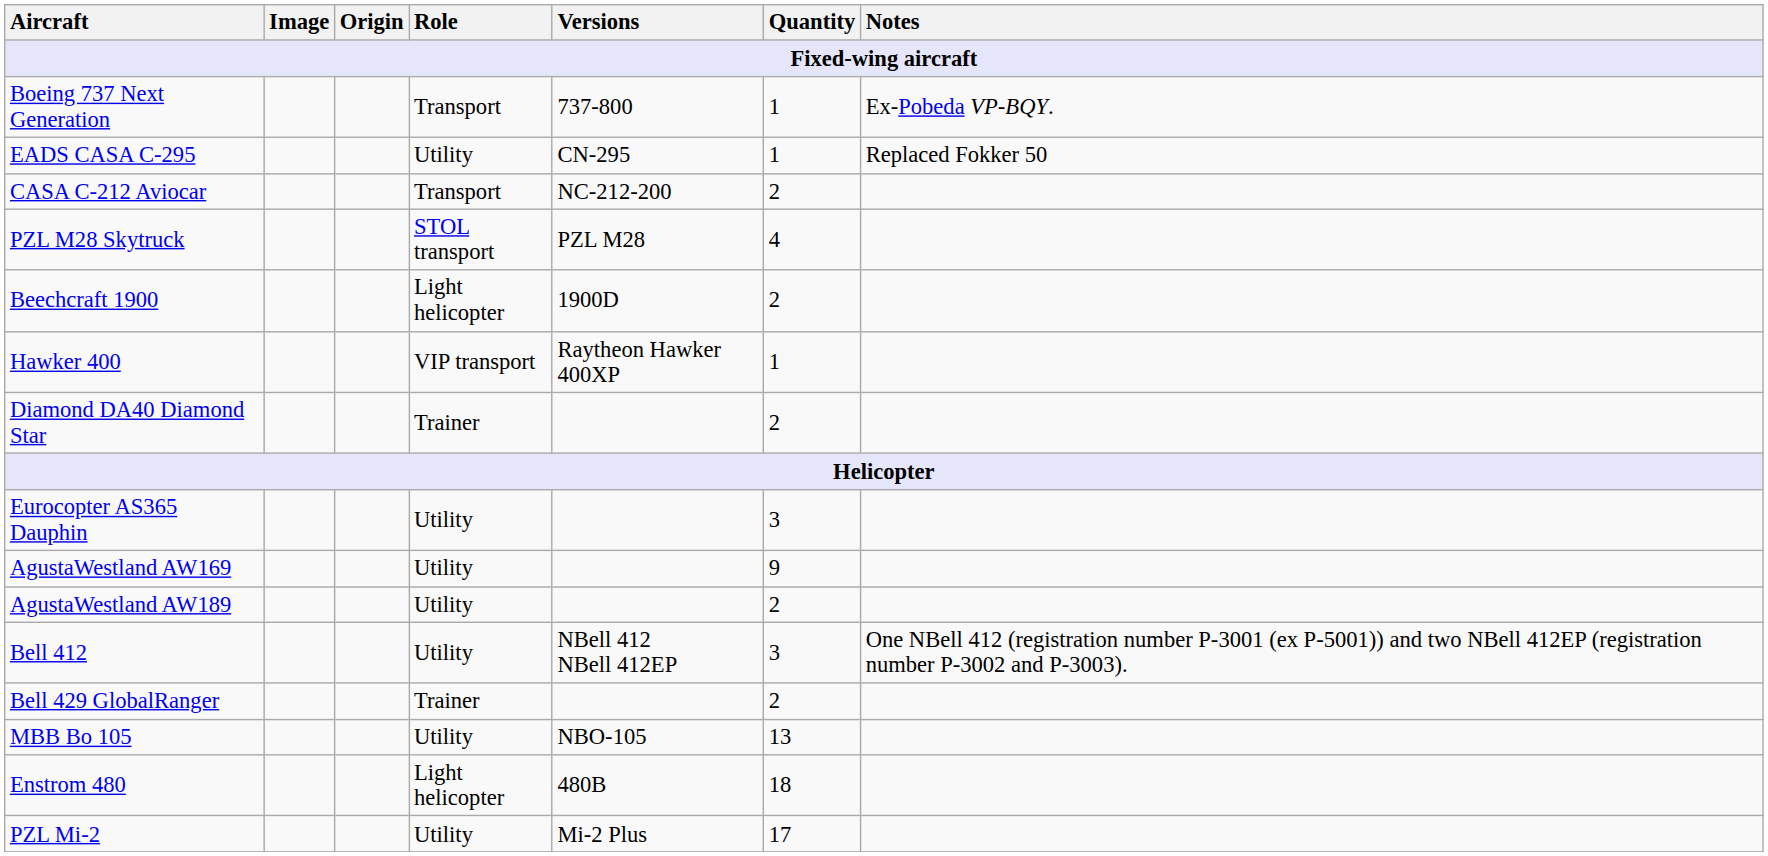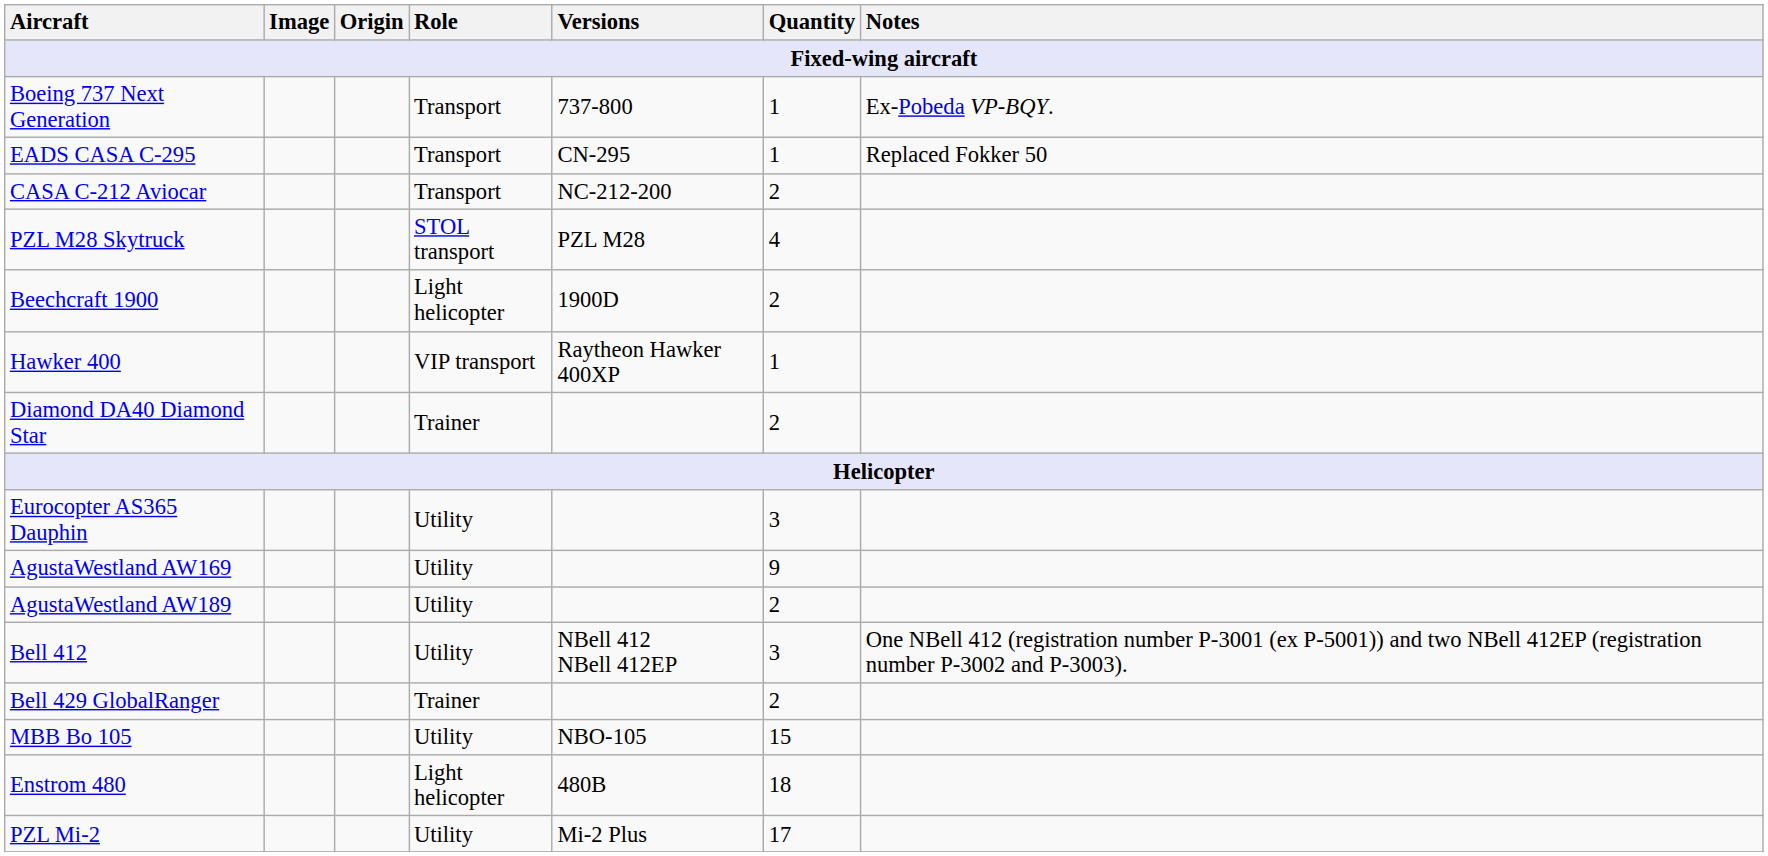(443, 155) Utility -> (457, 155) Transport
(780, 736) 13 -> (780, 736) 15
